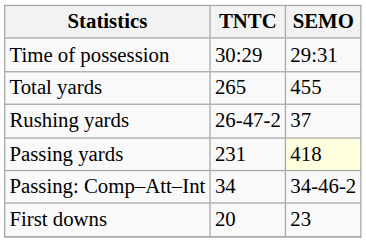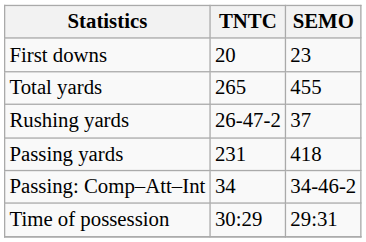rows swapped: (58, 219) <-> (89, 54)
(306, 153) lightyellow background -> (306, 153) no background
